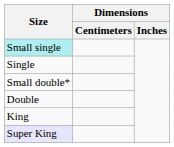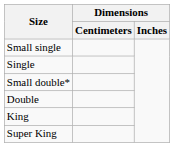(34, 47) paleturquoise background -> (34, 47) no background
(32, 133) lavender background -> (32, 133) no background
